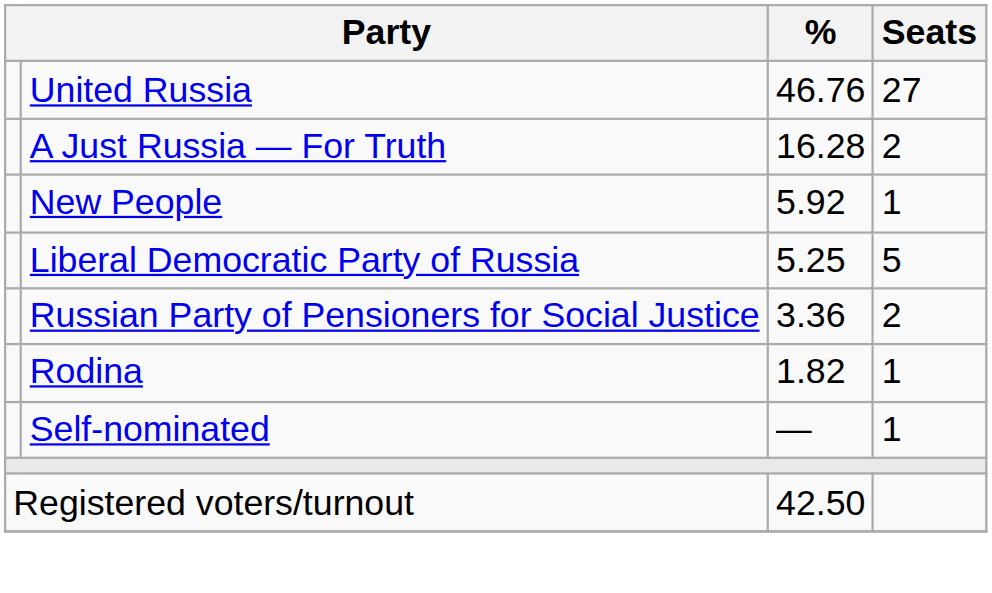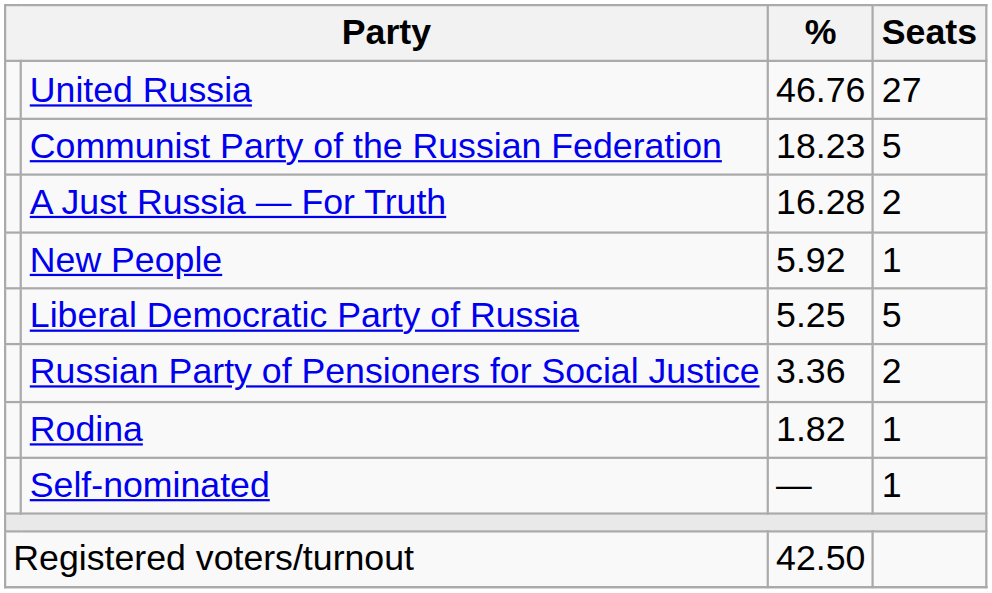+ row: (376, 145)
